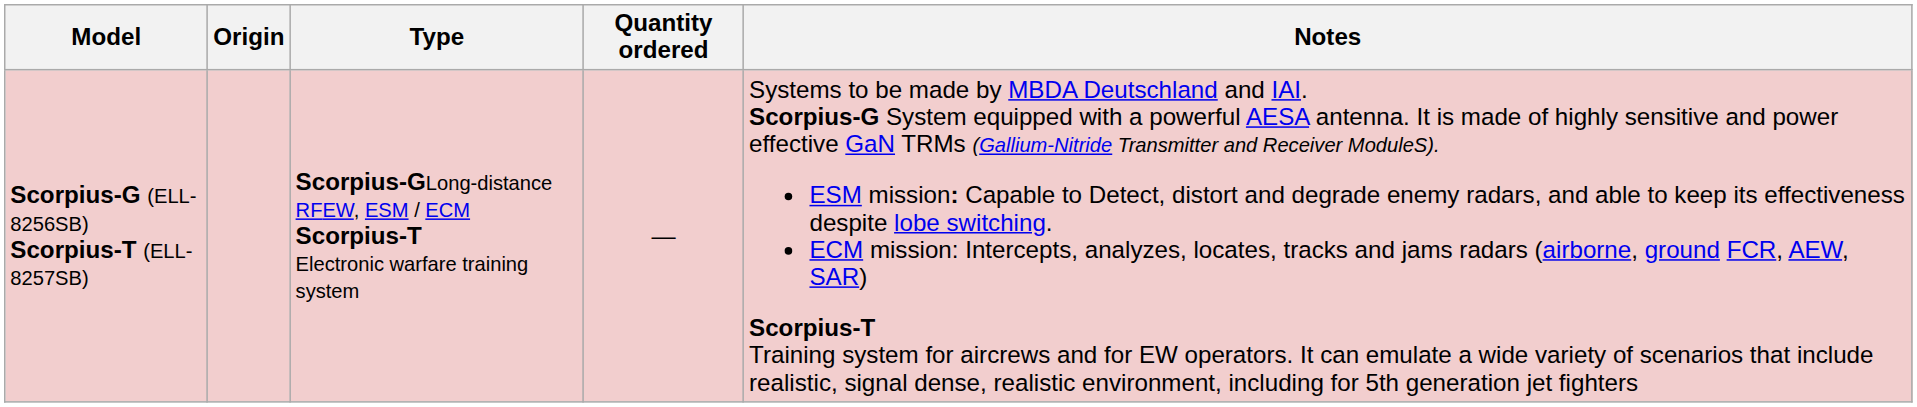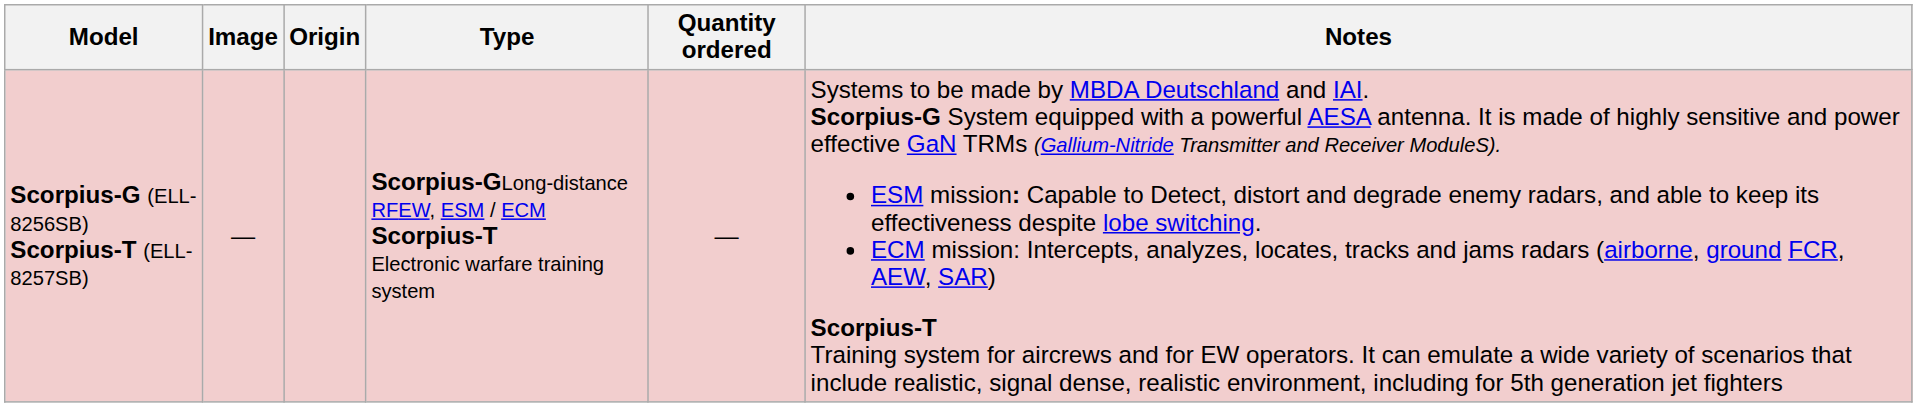+ column: (243, 37)
